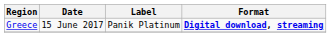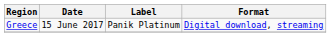(254, 25) bold -> (254, 25) normal
